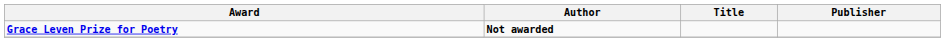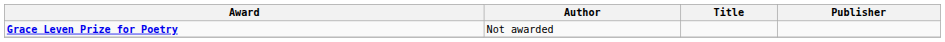(520, 29) bold -> (520, 29) normal
